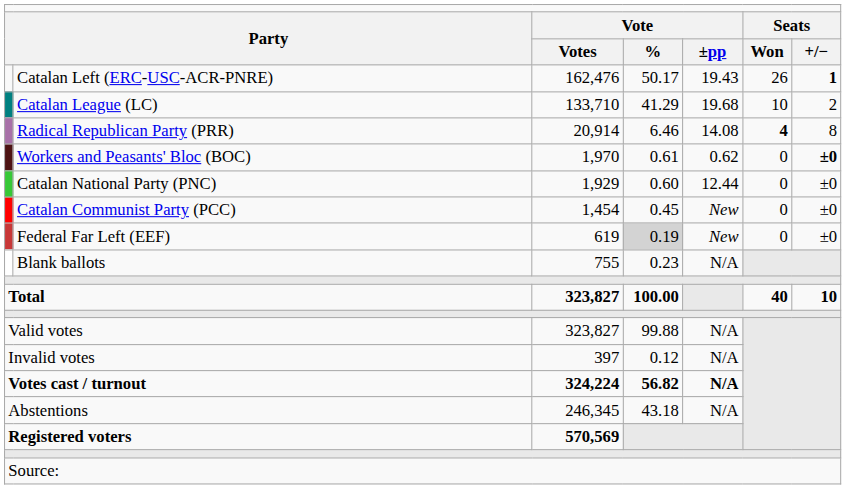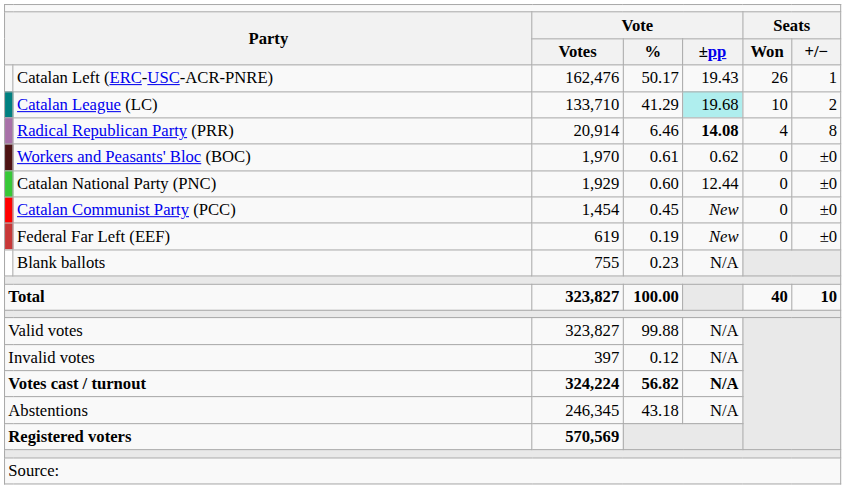(833, 78) bold -> (833, 78) normal
(720, 104) no background -> (720, 104) paleturquoise background
(720, 130) normal -> (720, 130) bold
(784, 130) bold -> (784, 130) normal
(828, 157) bold -> (828, 157) normal
(664, 236) lightgrey background -> (664, 236) no background
